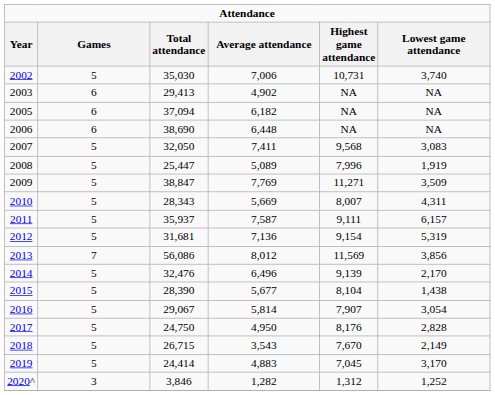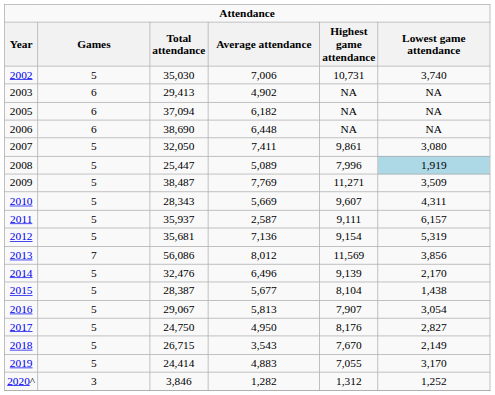(349, 147) 9,568 -> (349, 147) 9,861
(434, 147) 3,083 -> (434, 147) 3,080
(434, 165) no background -> (434, 165) lightblue background
(179, 183) 38,847 -> (179, 183) 38,487
(349, 201) 8,007 -> (349, 201) 9,607
(264, 219) 7,587 -> (264, 219) 2,587
(179, 237) 31,681 -> (179, 237) 35,681
(179, 291) 28,390 -> (179, 291) 28,387
(264, 309) 5,814 -> (264, 309) 5,813
(434, 327) 2,828 -> (434, 327) 2,827
(349, 363) 7,045 -> (349, 363) 7,055
